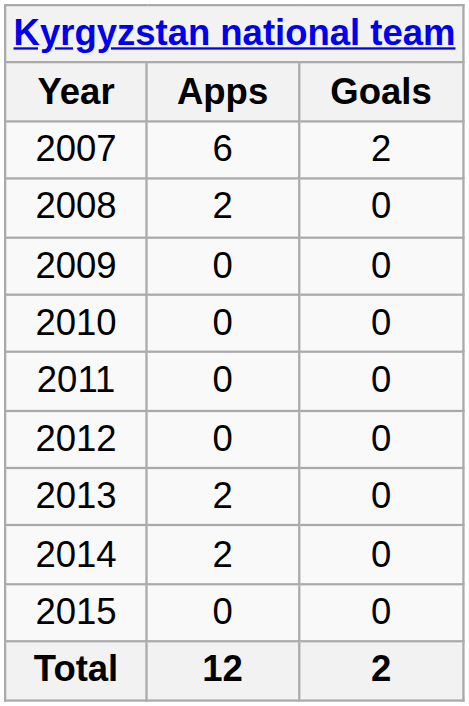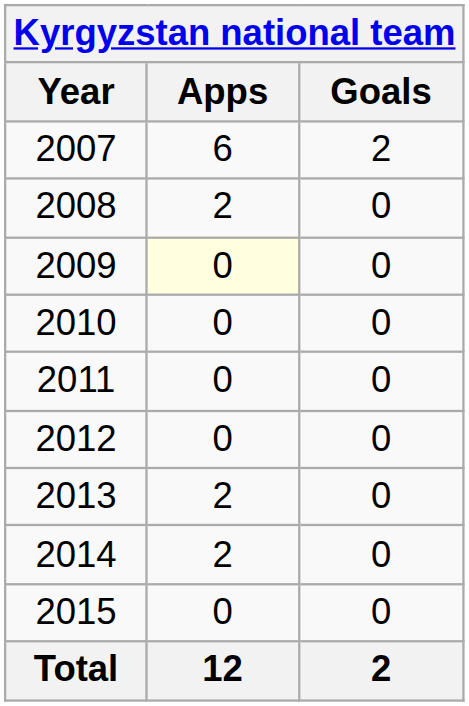(223, 264) no background -> (223, 264) lightyellow background
